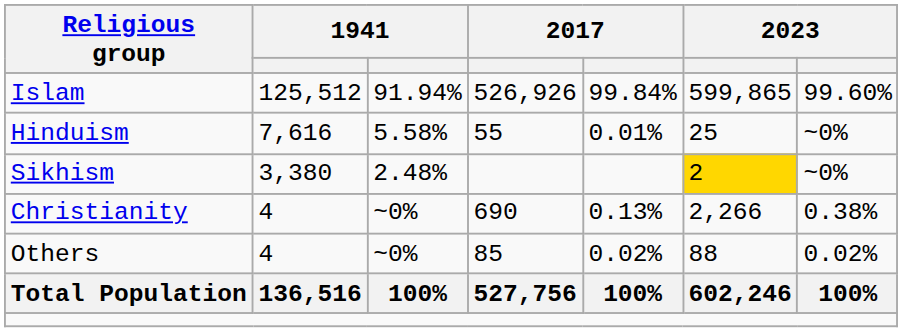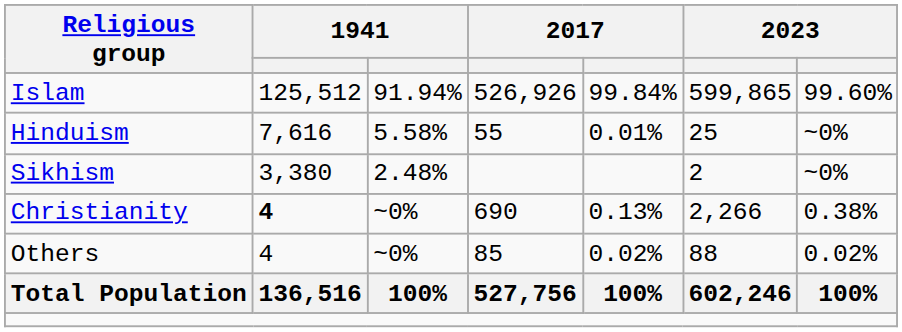(696, 173) gold background -> (696, 173) no background
(266, 213) normal -> (266, 213) bold
